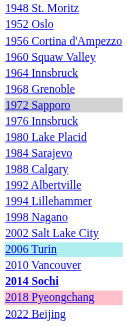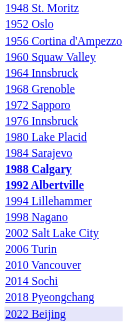(38, 105) lightgrey background -> (38, 105) no background
(37, 169) normal -> (38, 169) bold
(43, 185) normal -> (45, 185) bold
(31, 249) paleturquoise background -> (31, 249) no background
(32, 281) bold -> (32, 281) normal
(50, 297) pink background -> (50, 297) no background
(36, 314) no background -> (36, 314) lavender background
